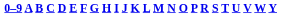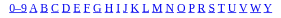(141, 7) bold -> (141, 7) normal
